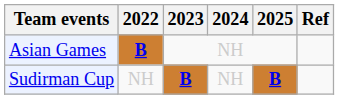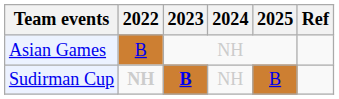(141, 49) bold -> (141, 49) normal
(141, 79) normal -> (141, 79) bold
(275, 79) bold -> (275, 79) normal
